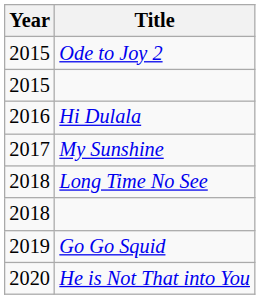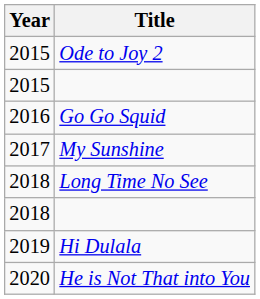(100, 117) Hi Dulala -> (112, 117) Go Go Squid
(112, 246) Go Go Squid -> (100, 246) Hi Dulala
